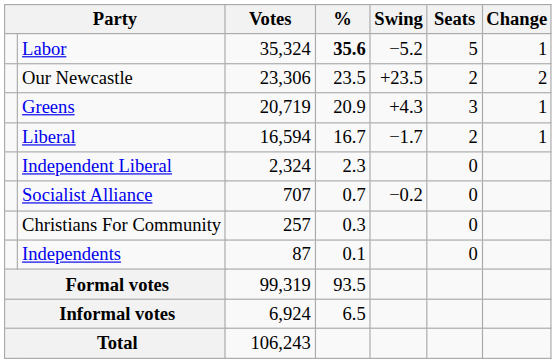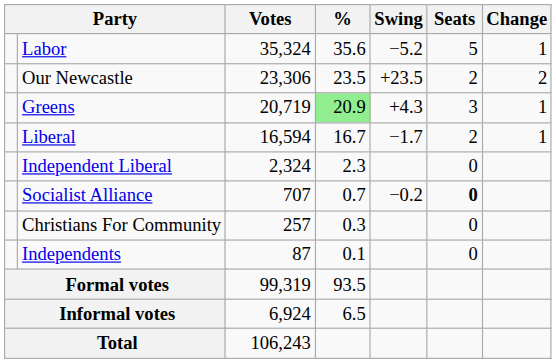(350, 48) bold -> (350, 48) normal
(350, 107) no background -> (350, 107) lightgreen background
(473, 195) normal -> (473, 195) bold
